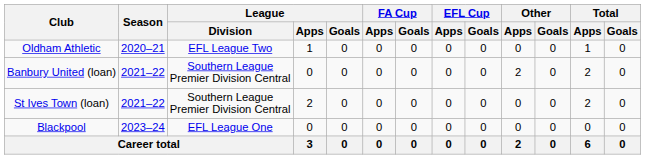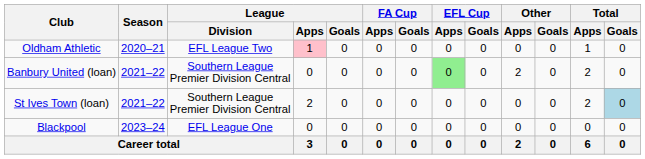(310, 48) no background -> (310, 48) pink background
(449, 72) no background -> (449, 72) lightgreen background
(622, 103) no background -> (622, 103) lightblue background
